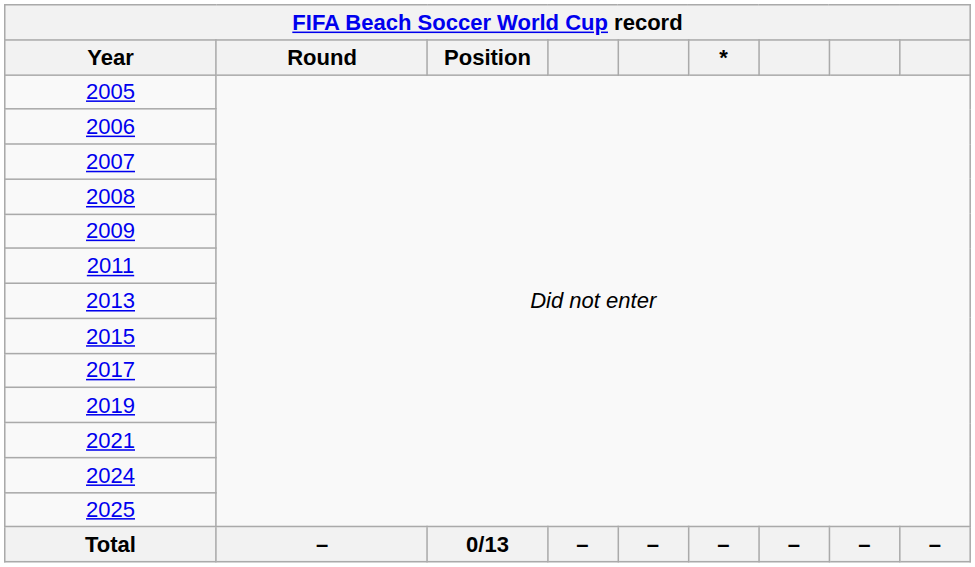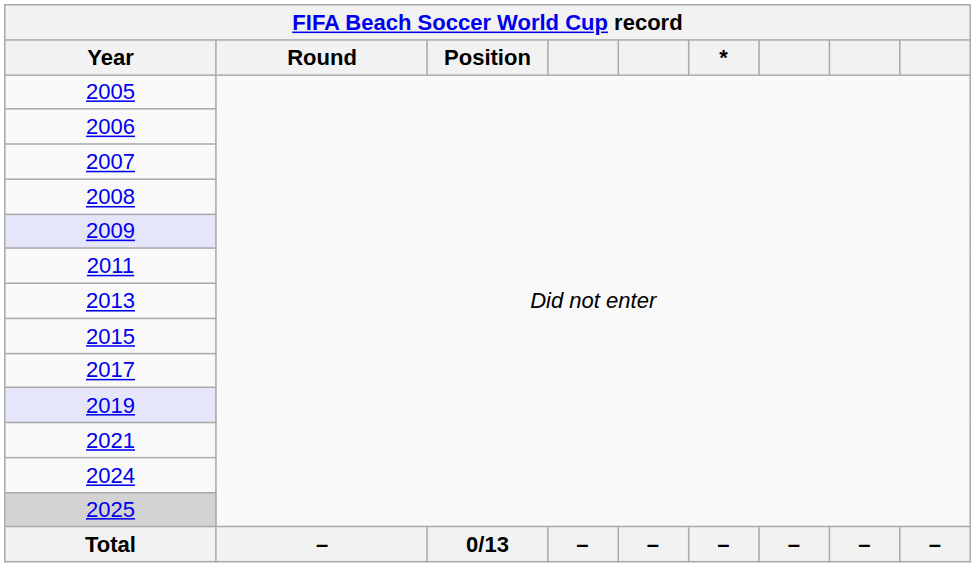(111, 231) no background -> (111, 231) lavender background
(111, 405) no background -> (111, 405) lavender background
(111, 510) no background -> (111, 510) lightgrey background
